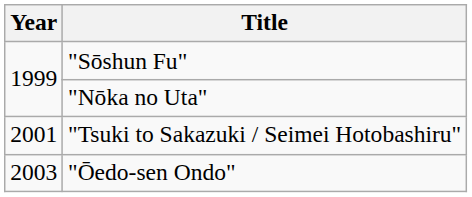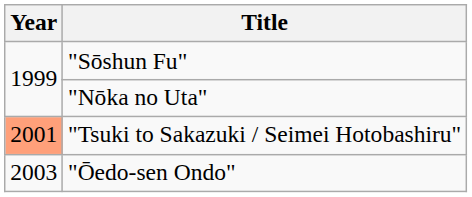(34, 135) no background -> (34, 135) lightsalmon background
